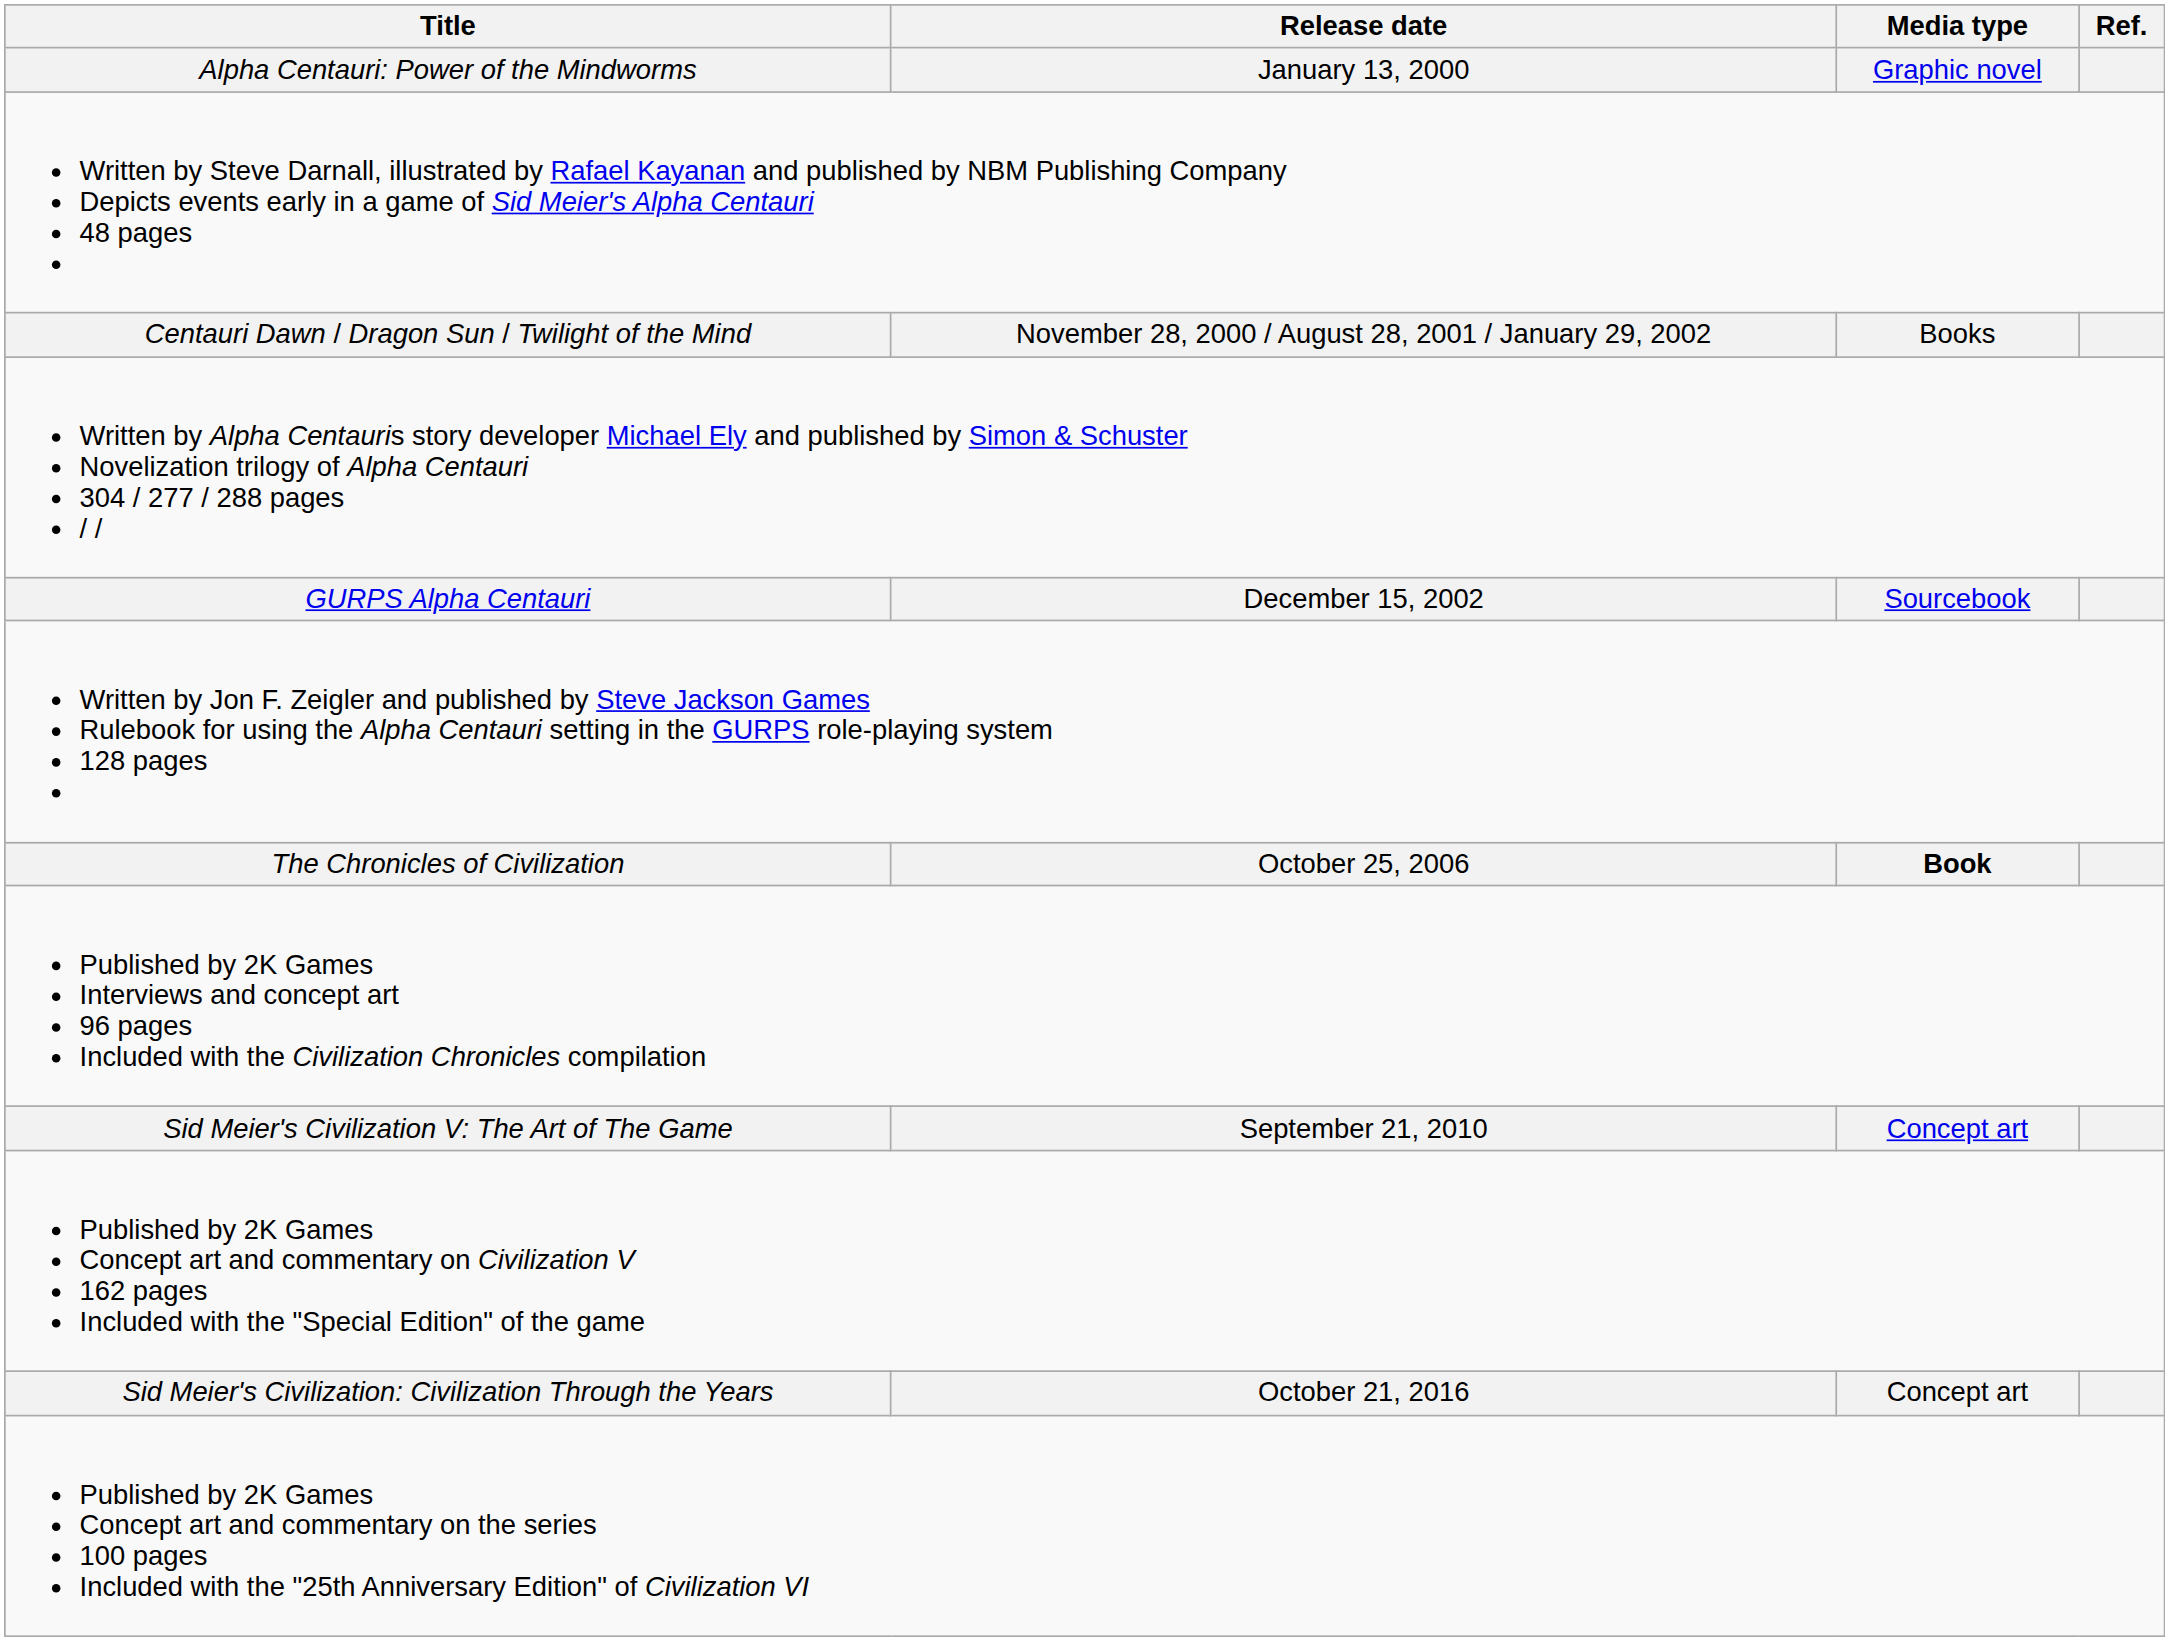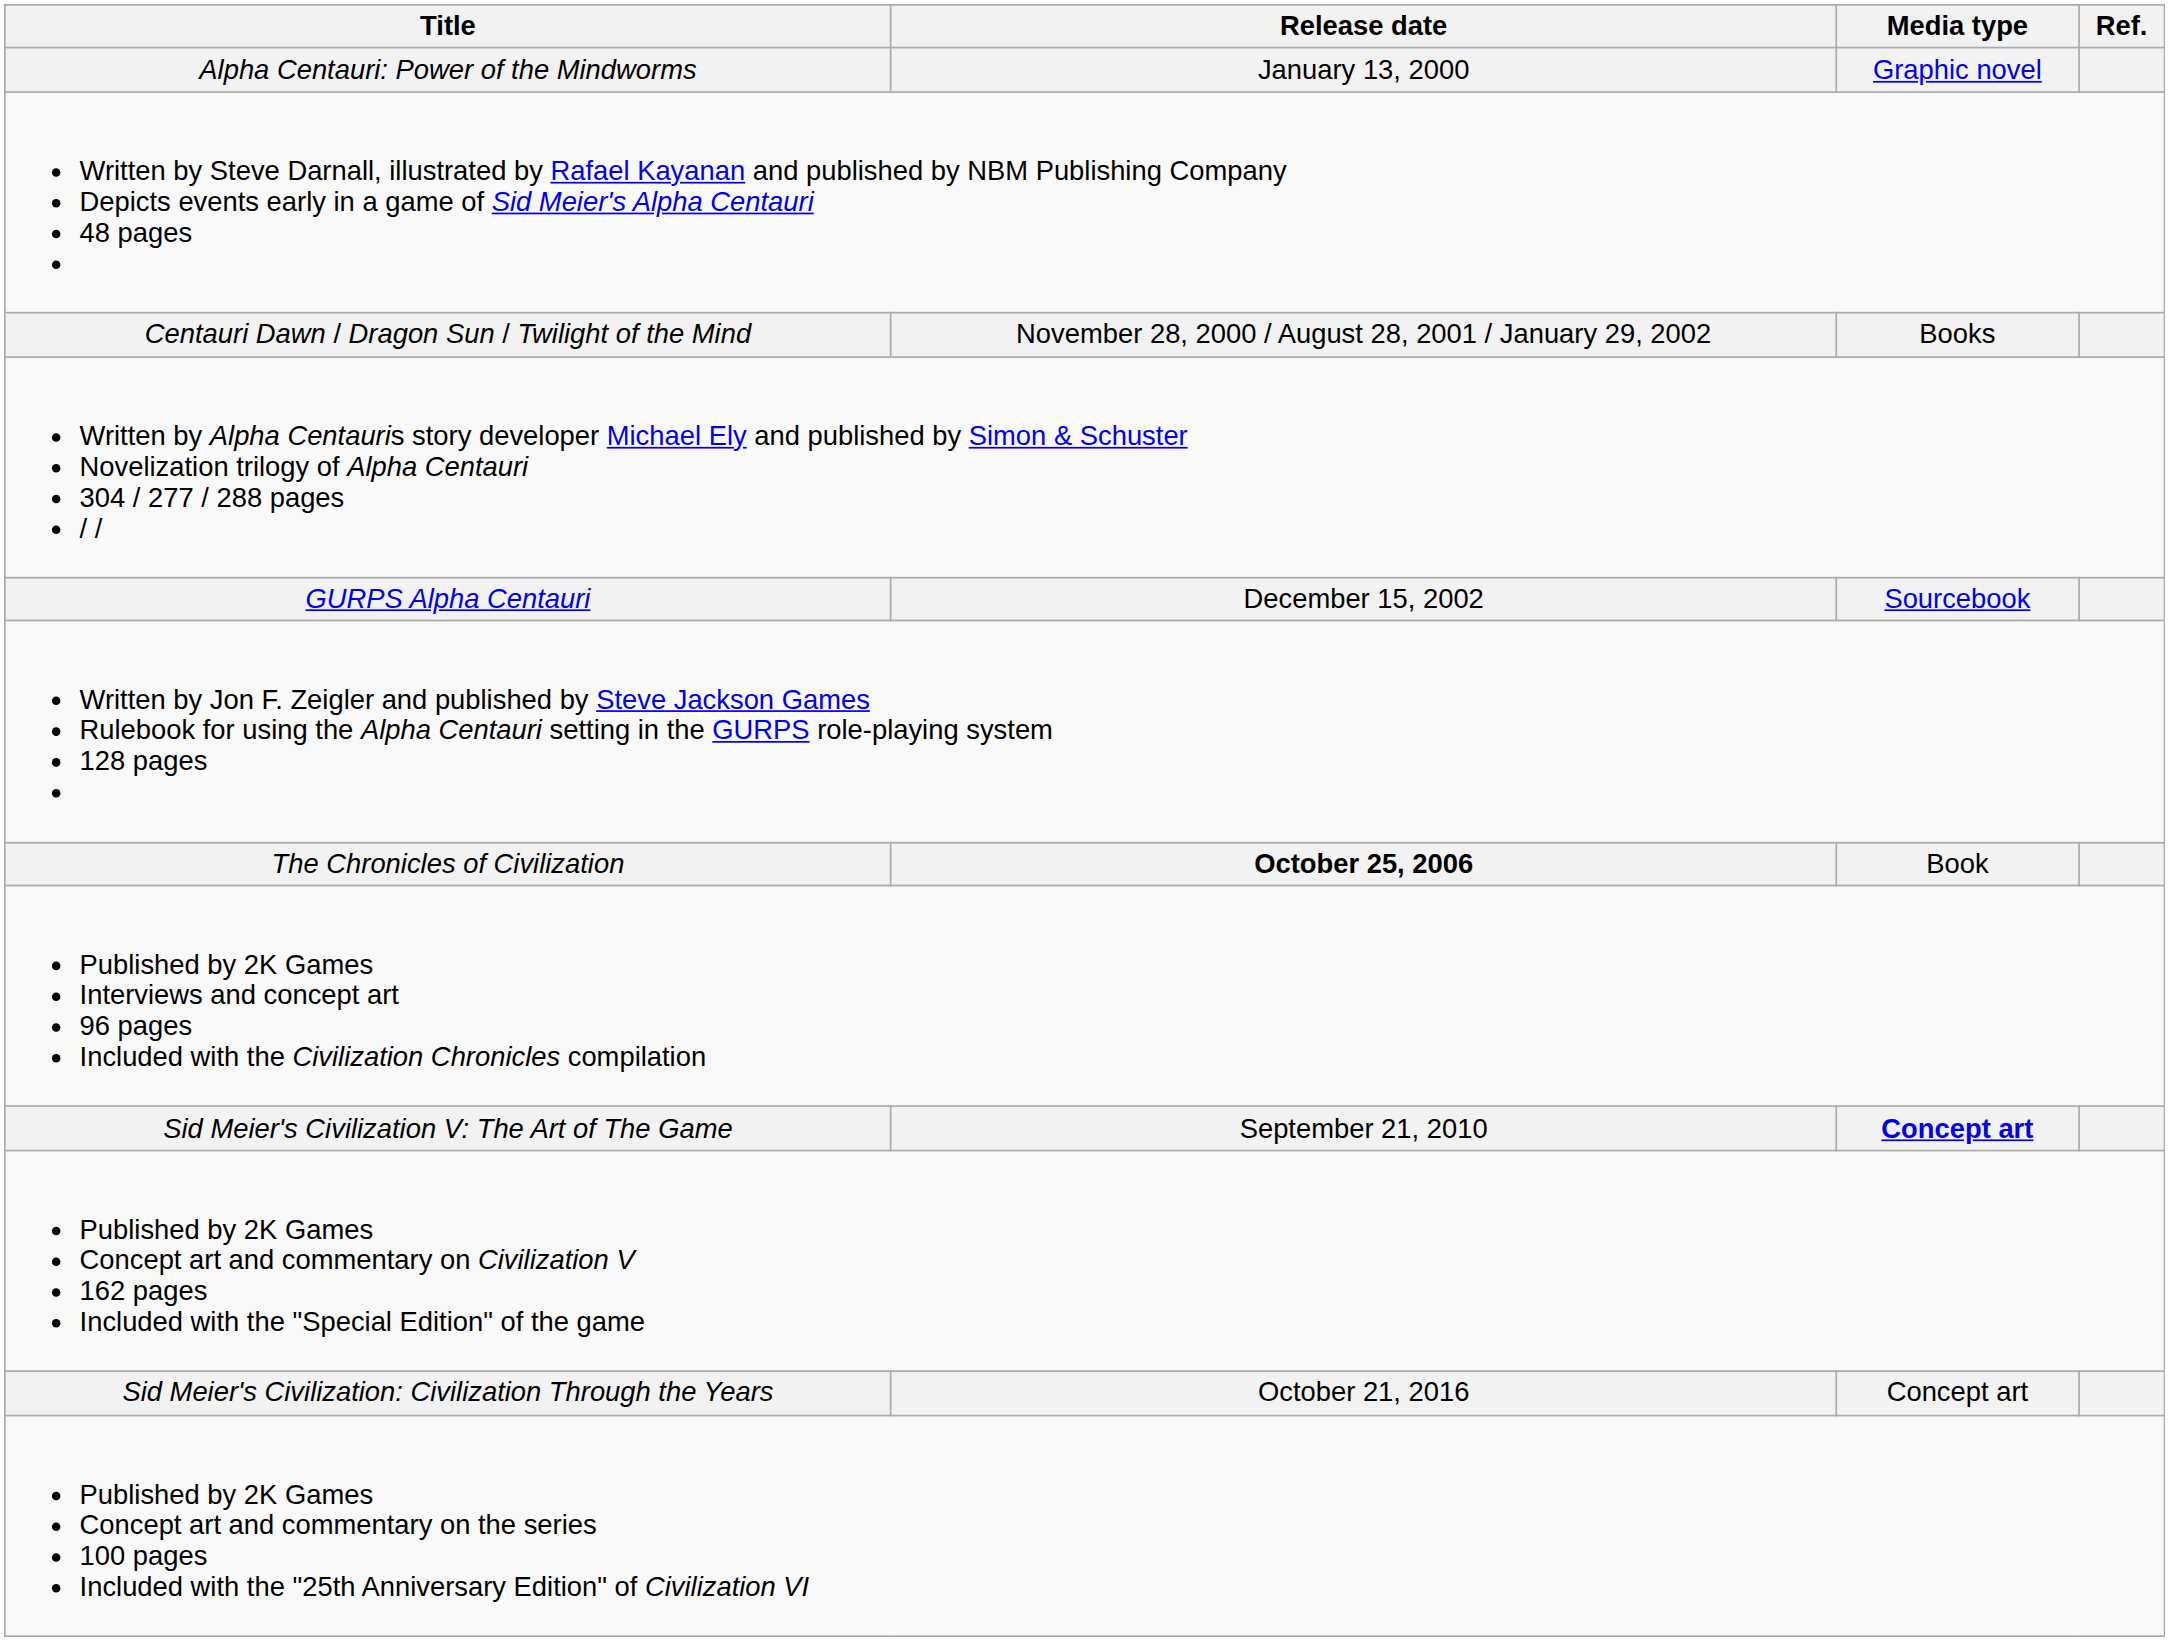(1364, 863) normal -> (1364, 863) bold
(1957, 863) bold -> (1957, 863) normal
(1957, 1128) normal -> (1957, 1128) bold
